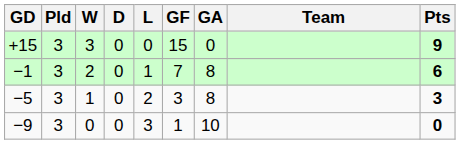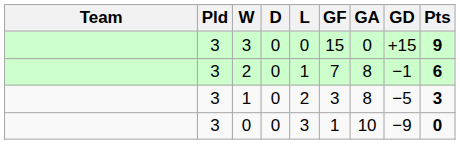columns swapped: (324, 17) <-> (23, 17)
